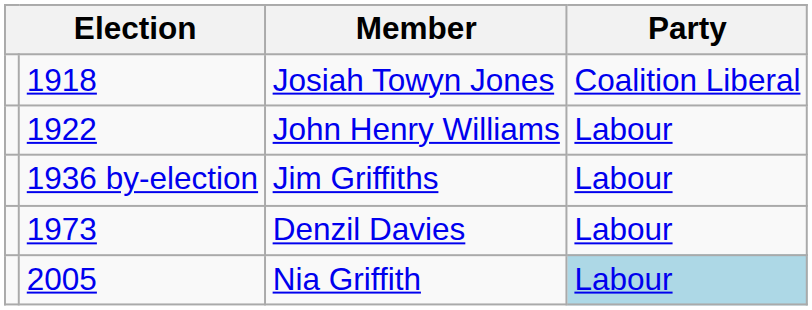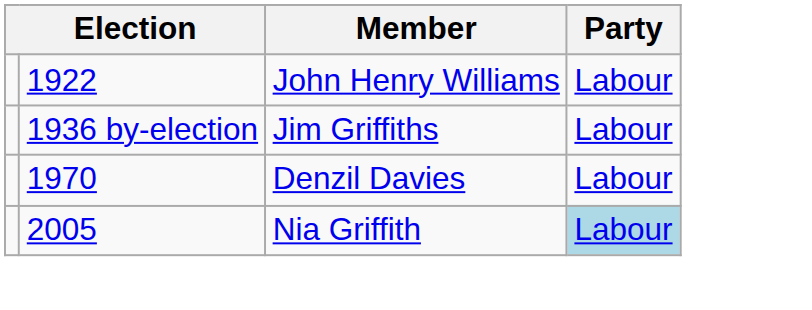- row: (413, 79)
(62, 229) 1973 -> (62, 179) 1970
